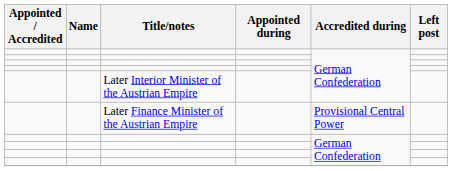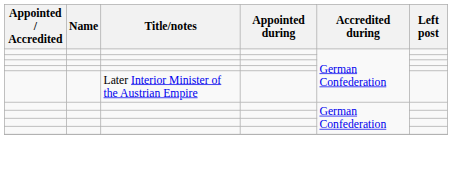- row: (35, 118)
